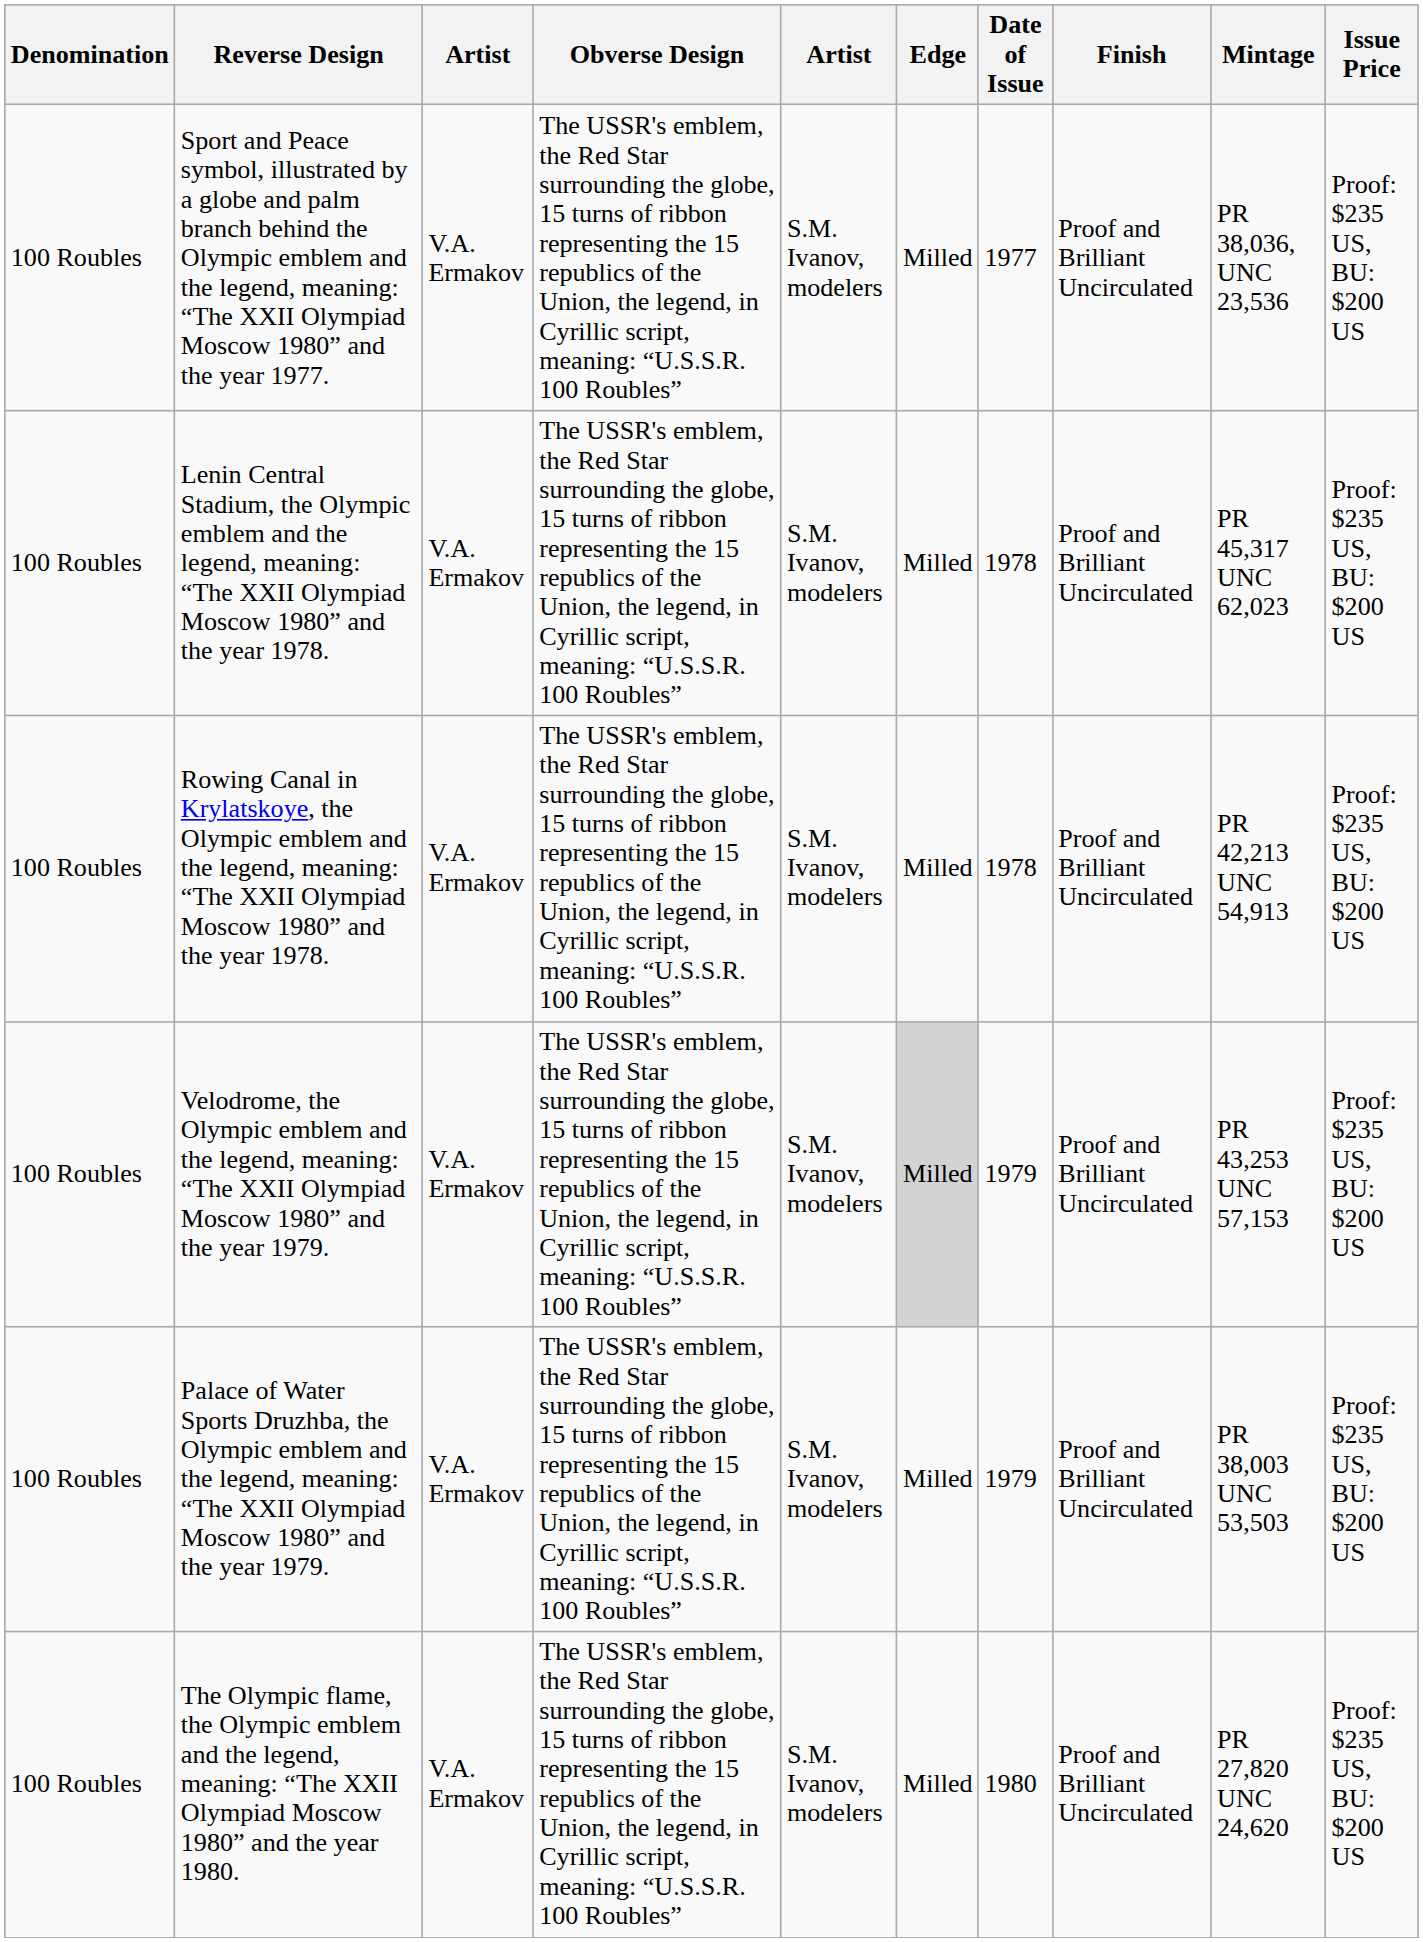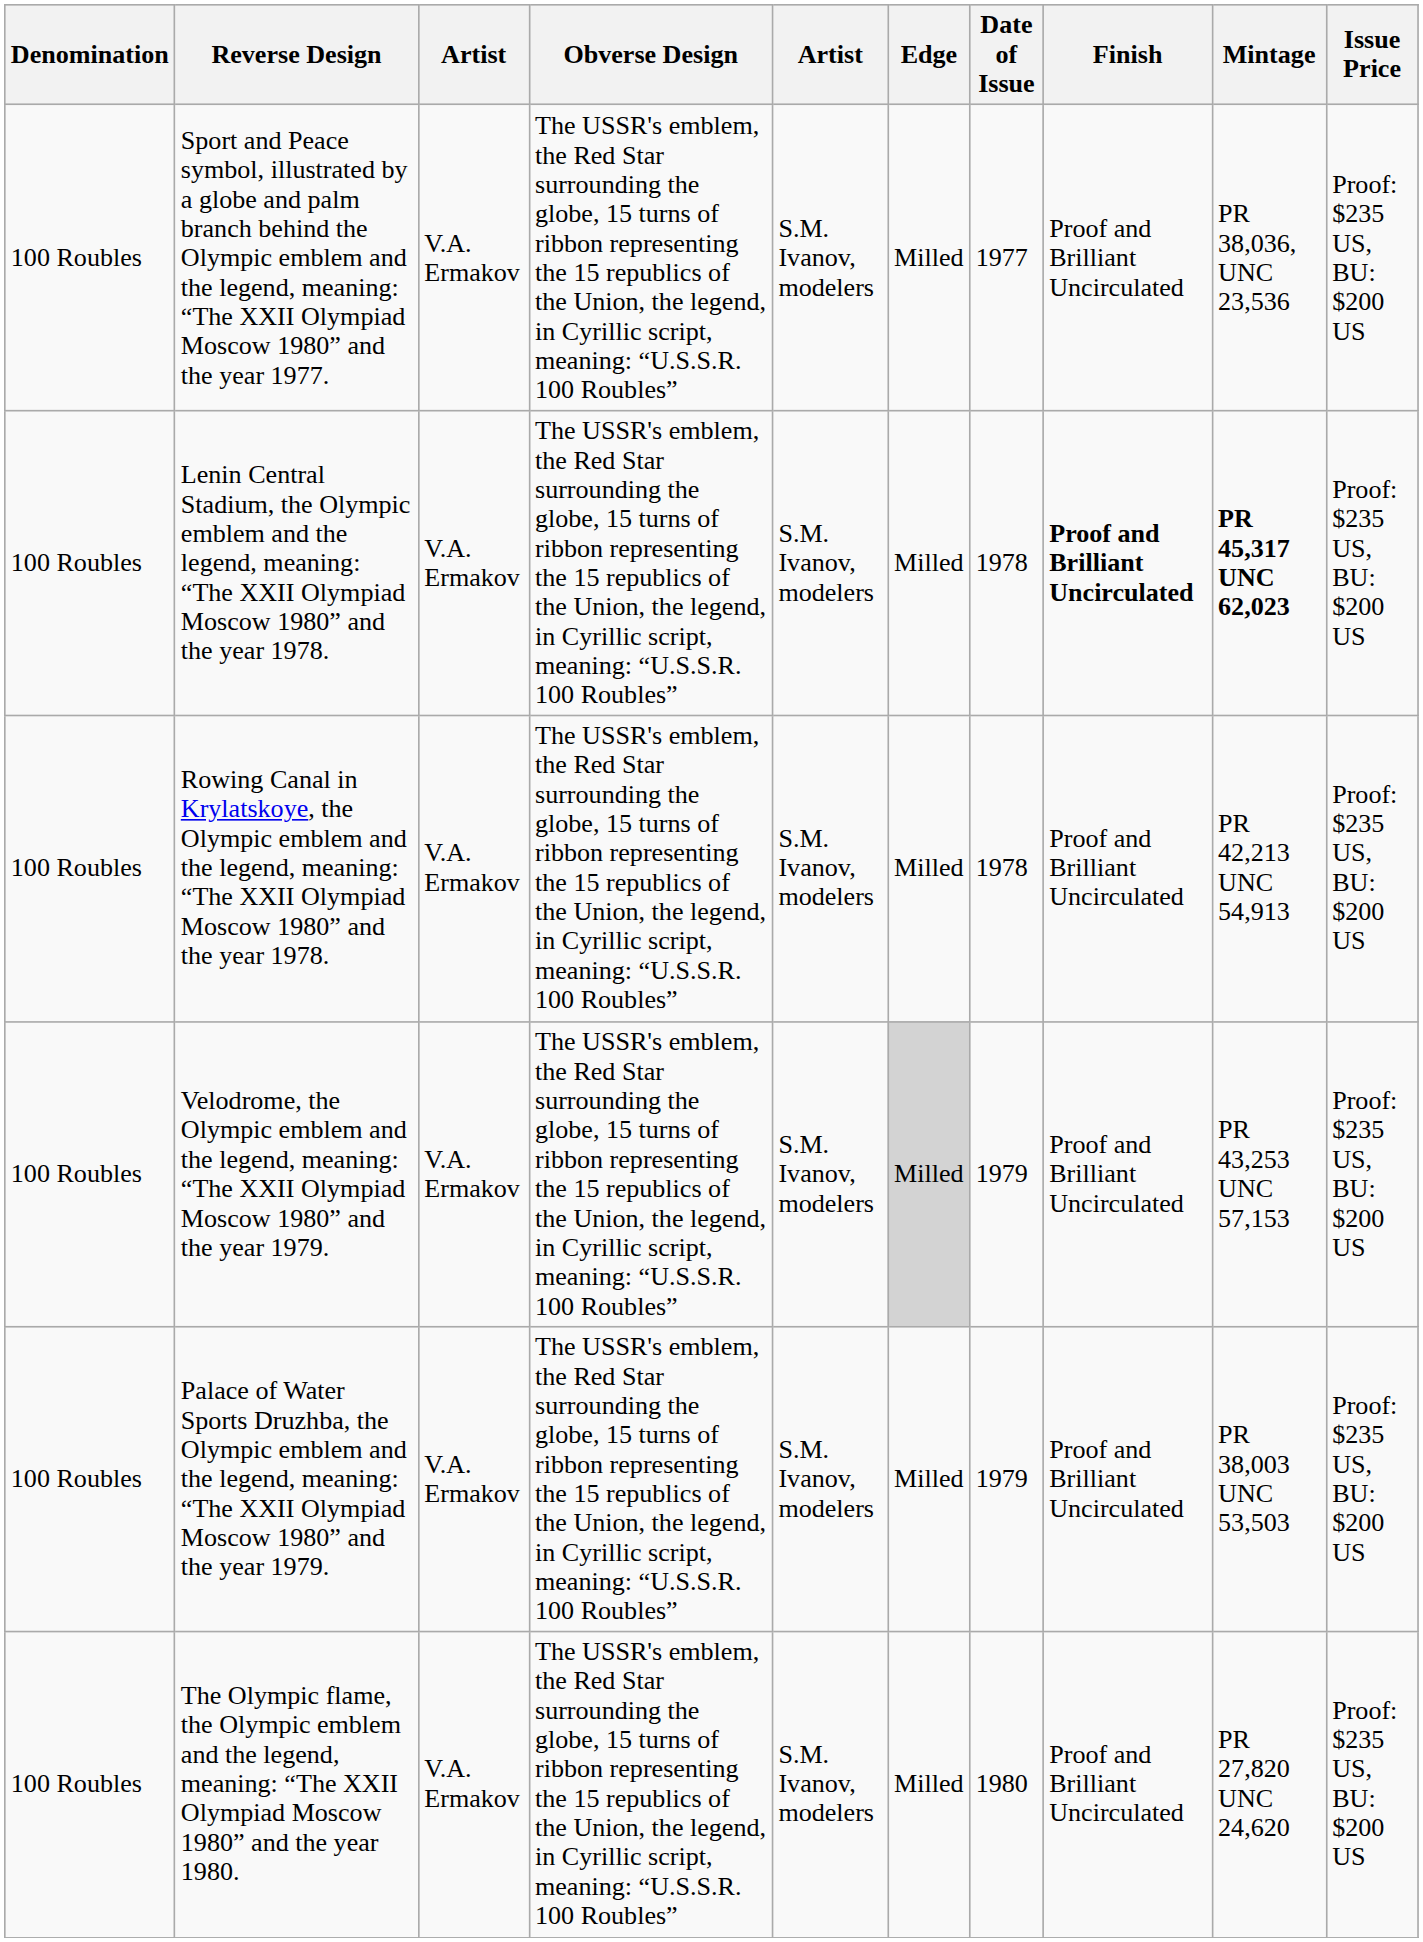(1126, 562) normal -> (1121, 562) bold
(1253, 562) normal -> (1254, 562) bold
